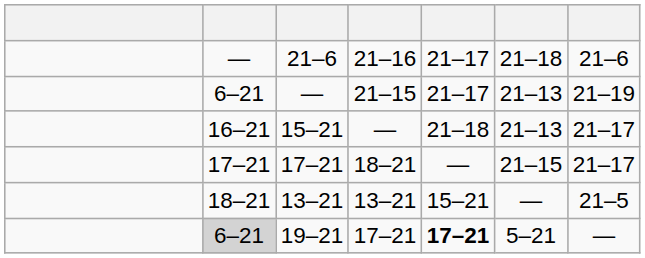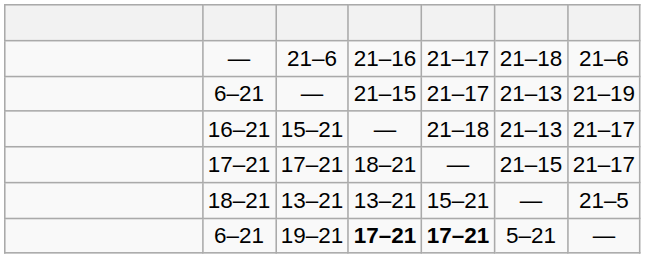(239, 236) lightgrey background -> (239, 236) no background
(385, 236) normal -> (385, 236) bold
